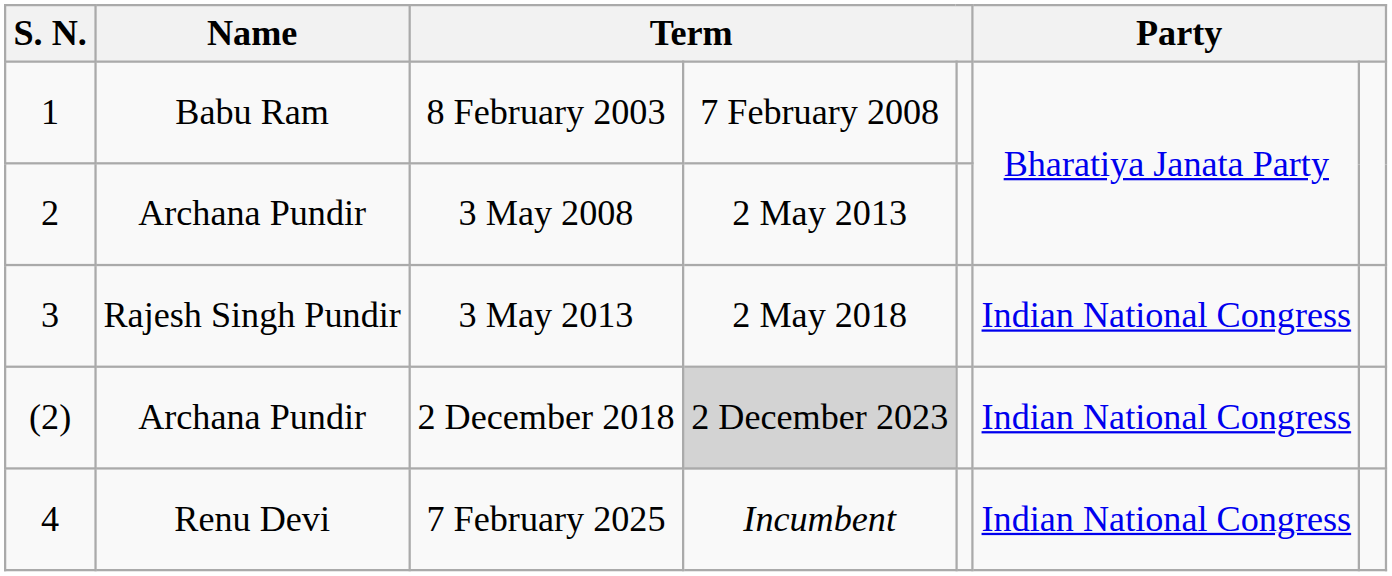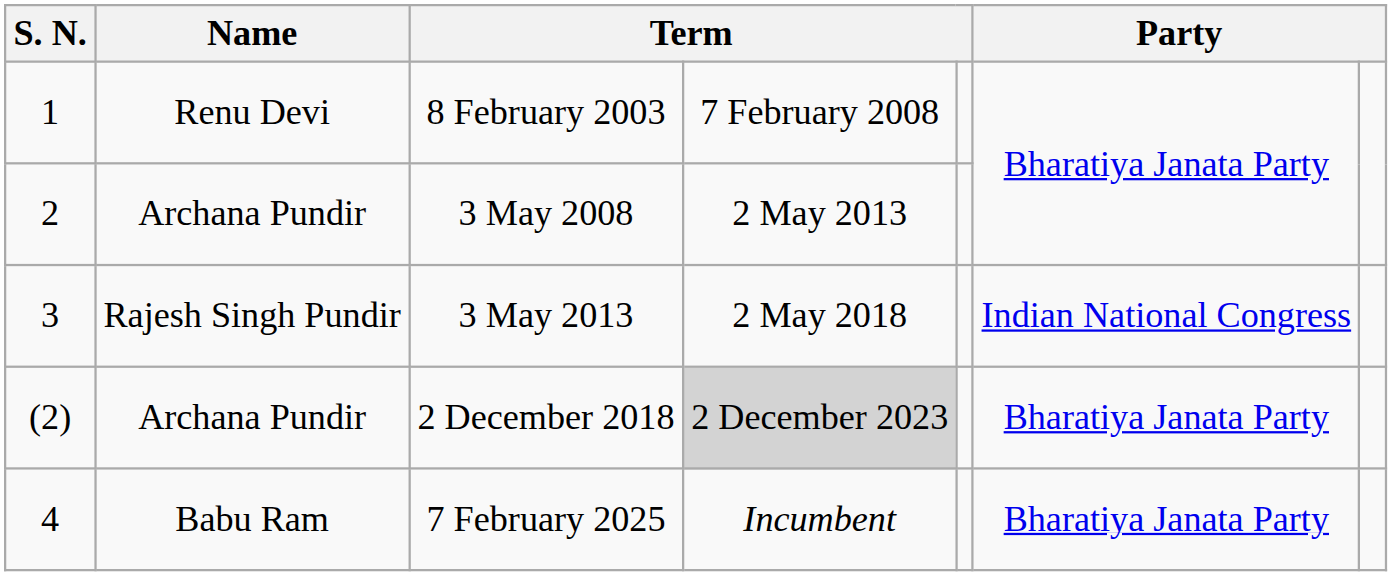(252, 112) Babu Ram -> (252, 112) Renu Devi
(1166, 417) Indian National Congress -> (1166, 417) Bharatiya Janata Party
(252, 519) Renu Devi -> (252, 519) Babu Ram
(1166, 519) Indian National Congress -> (1166, 519) Bharatiya Janata Party
